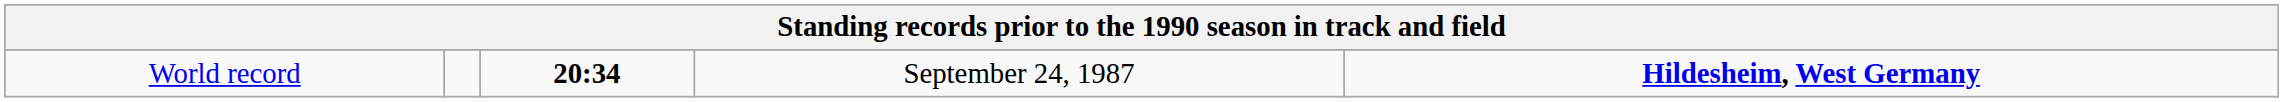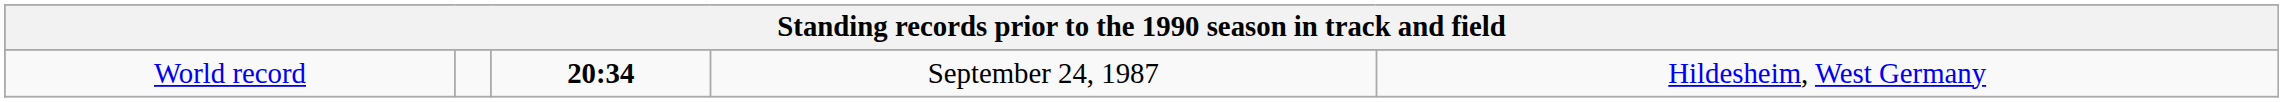(1811, 73) bold -> (1827, 73) normal
